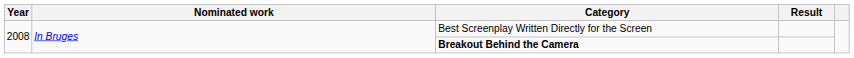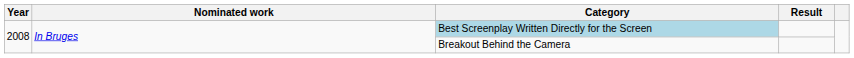(545, 28) no background -> (545, 28) lightblue background
(509, 45) bold -> (504, 45) normal
